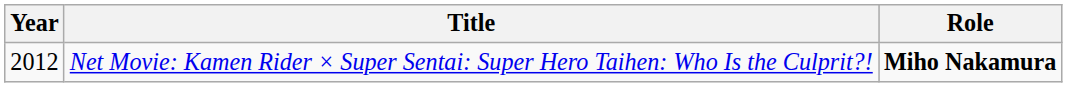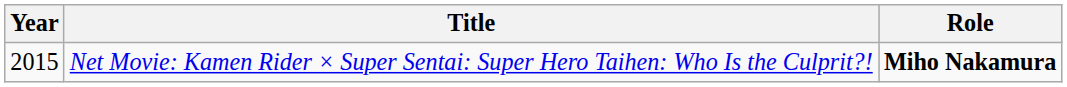(34, 61) 2012 -> (34, 61) 2015
